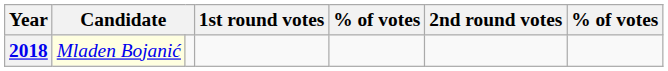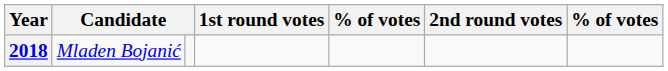(119, 50) lightyellow background -> (119, 50) no background
